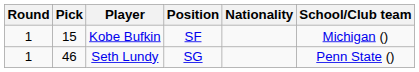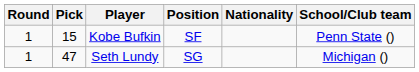(355, 36) Michigan () -> (355, 36) Penn State ()
(69, 57) 46 -> (69, 57) 47
(355, 57) Penn State () -> (355, 57) Michigan ()
